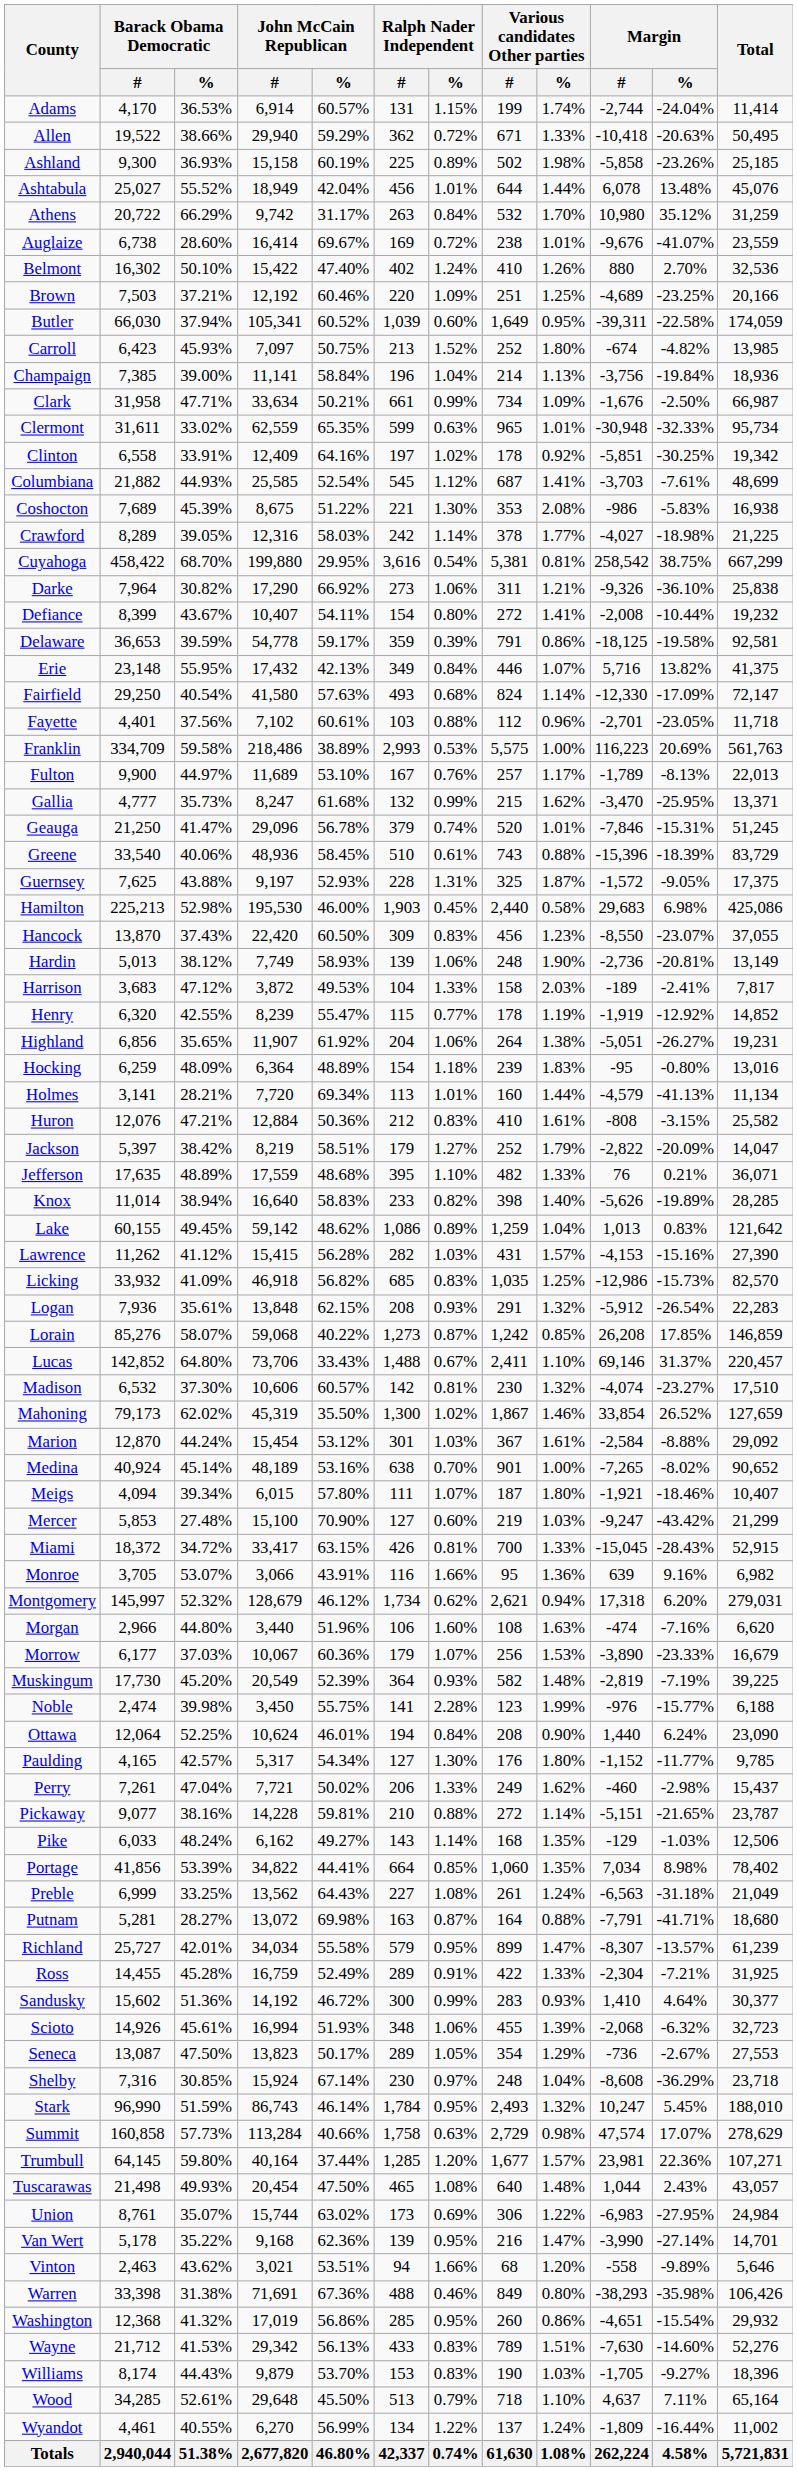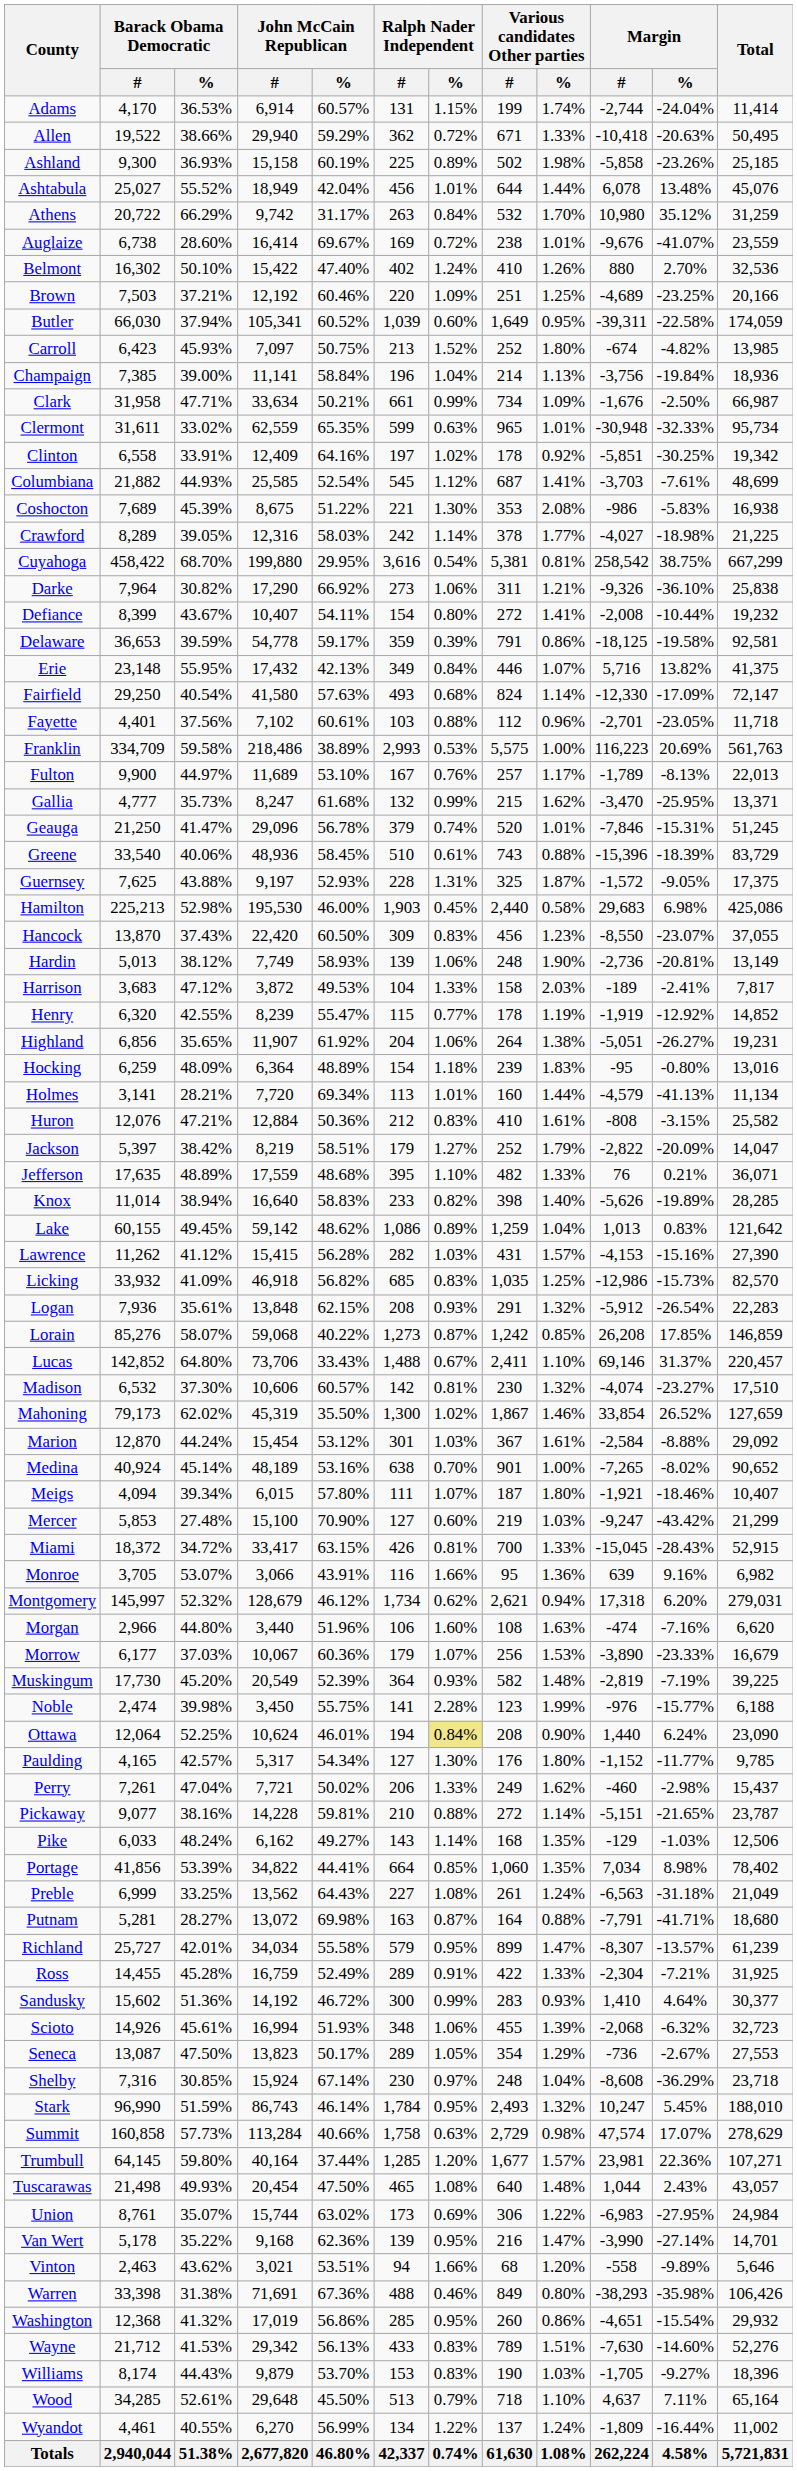(455, 1734) no background -> (455, 1734) khaki background
